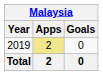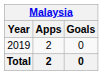(49, 45) khaki background -> (49, 45) no background
